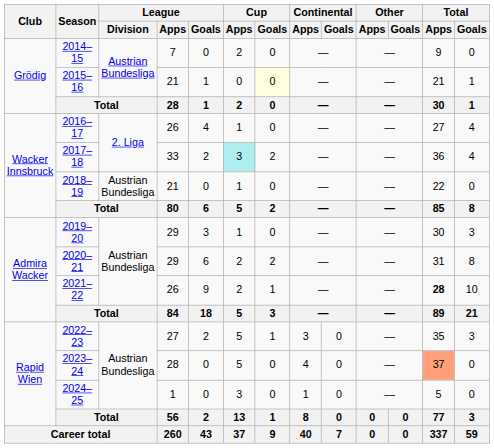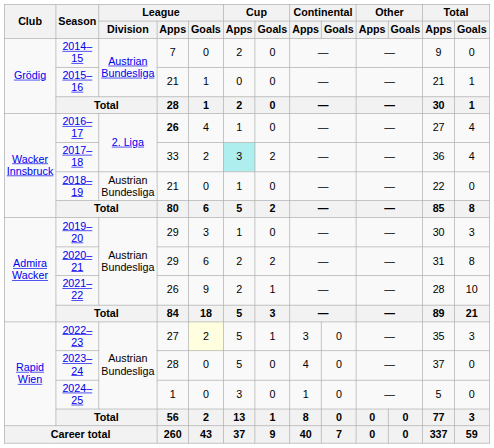(272, 82) lightyellow background -> (272, 82) no background
(173, 128) normal -> (173, 128) bold
(439, 290) bold -> (439, 290) normal
(206, 336) no background -> (206, 336) lightyellow background
(439, 365) lightsalmon background -> (439, 365) no background
